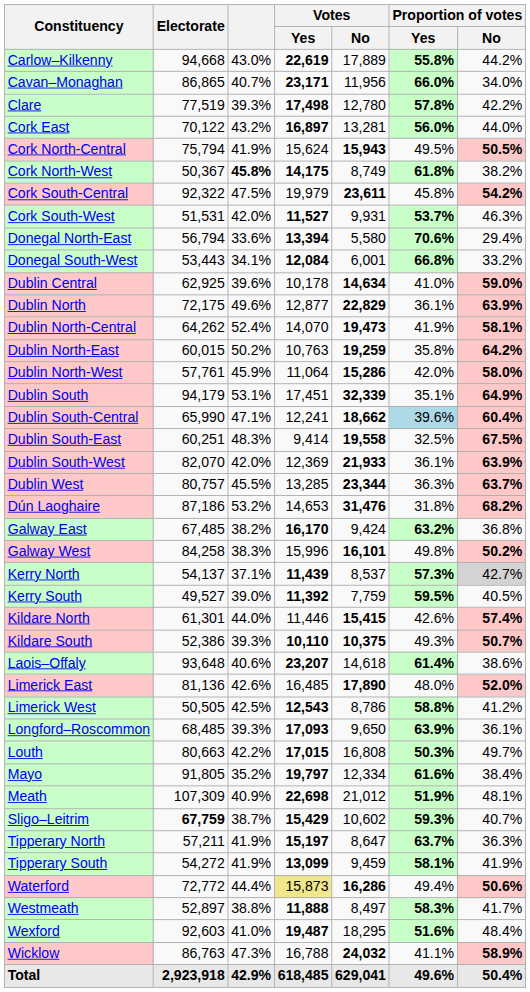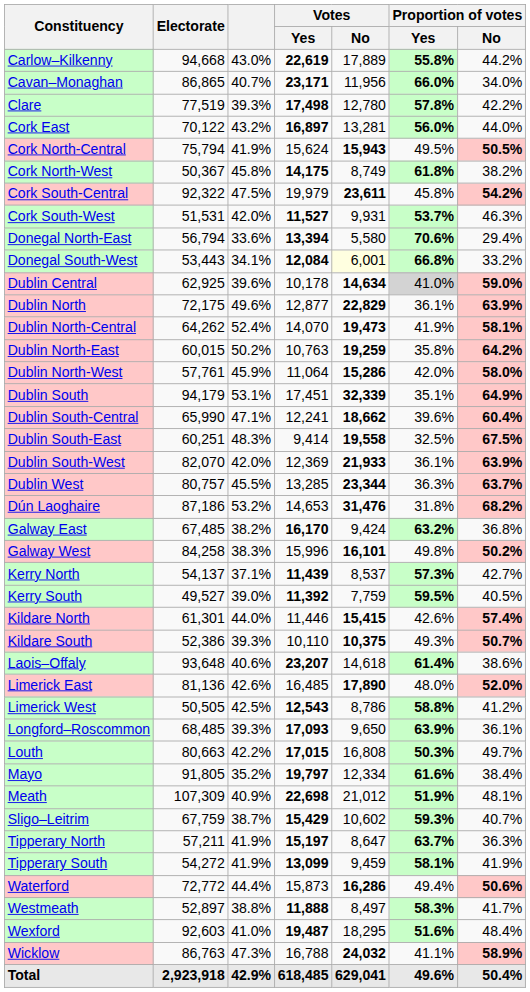(251, 171) bold -> (251, 171) normal
(368, 261) no background -> (368, 261) lightyellow background
(434, 283) no background -> (434, 283) lightgrey background
(434, 417) lightblue background -> (434, 417) no background
(502, 573) lightgrey background -> (502, 573) no background
(307, 640) bold -> (308, 640) normal
(203, 819) bold -> (203, 819) normal
(307, 886) khaki background -> (307, 886) no background
